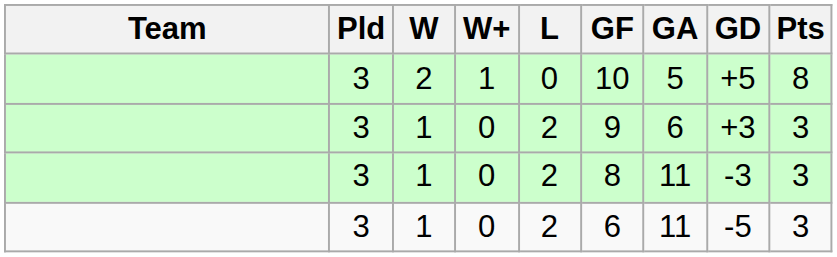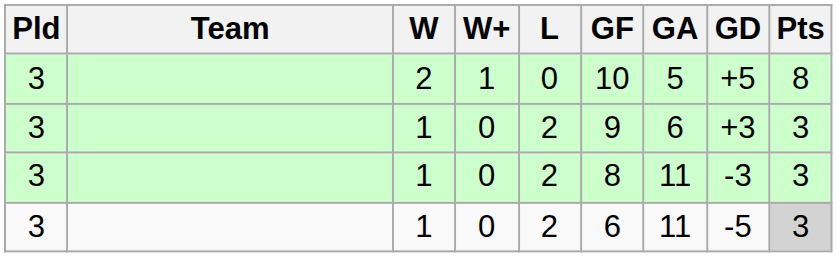columns swapped: (167, 29) <-> (361, 29)
(801, 226) no background -> (801, 226) lightgrey background
